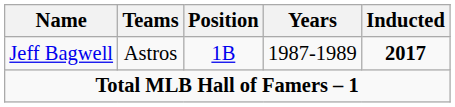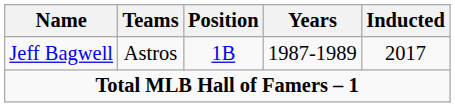(406, 53) bold -> (406, 53) normal
